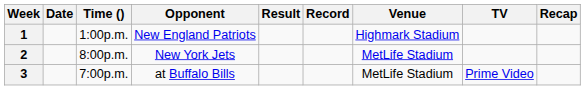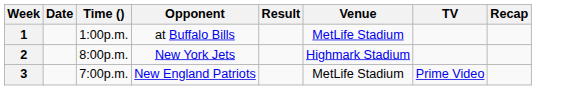- column: (328, 14)
(195, 34) New England Patriots -> (195, 34) at Buffalo Bills
(407, 34) Highmark Stadium -> (358, 34) MetLife Stadium
(407, 54) MetLife Stadium -> (358, 54) Highmark Stadium
(195, 74) at Buffalo Bills -> (195, 74) New England Patriots
